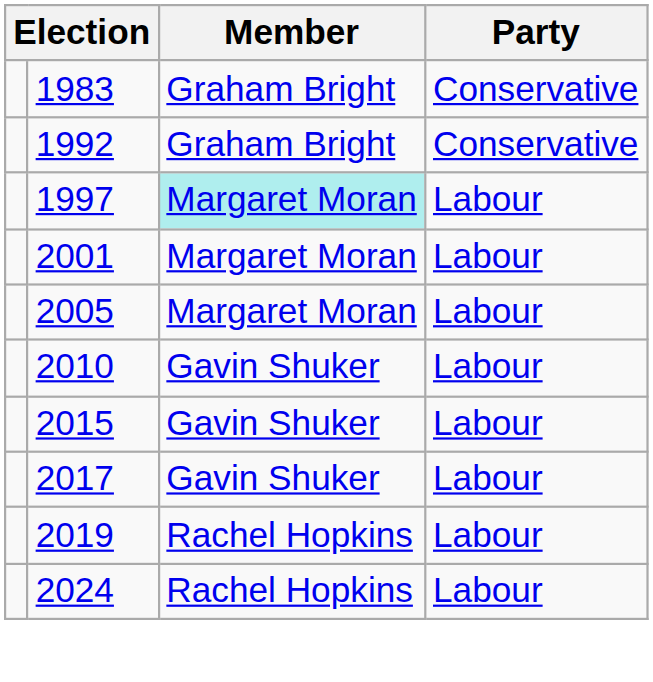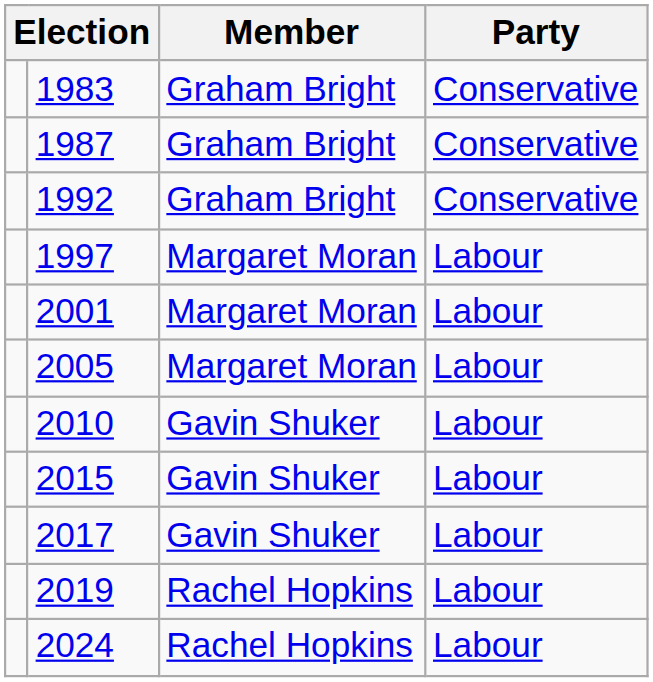+ row: (75, 144)
(292, 199) paleturquoise background -> (292, 255) no background
